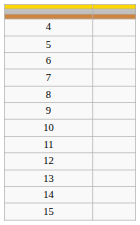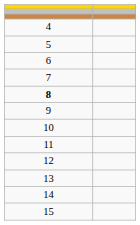(48, 94) normal -> (48, 94) bold
